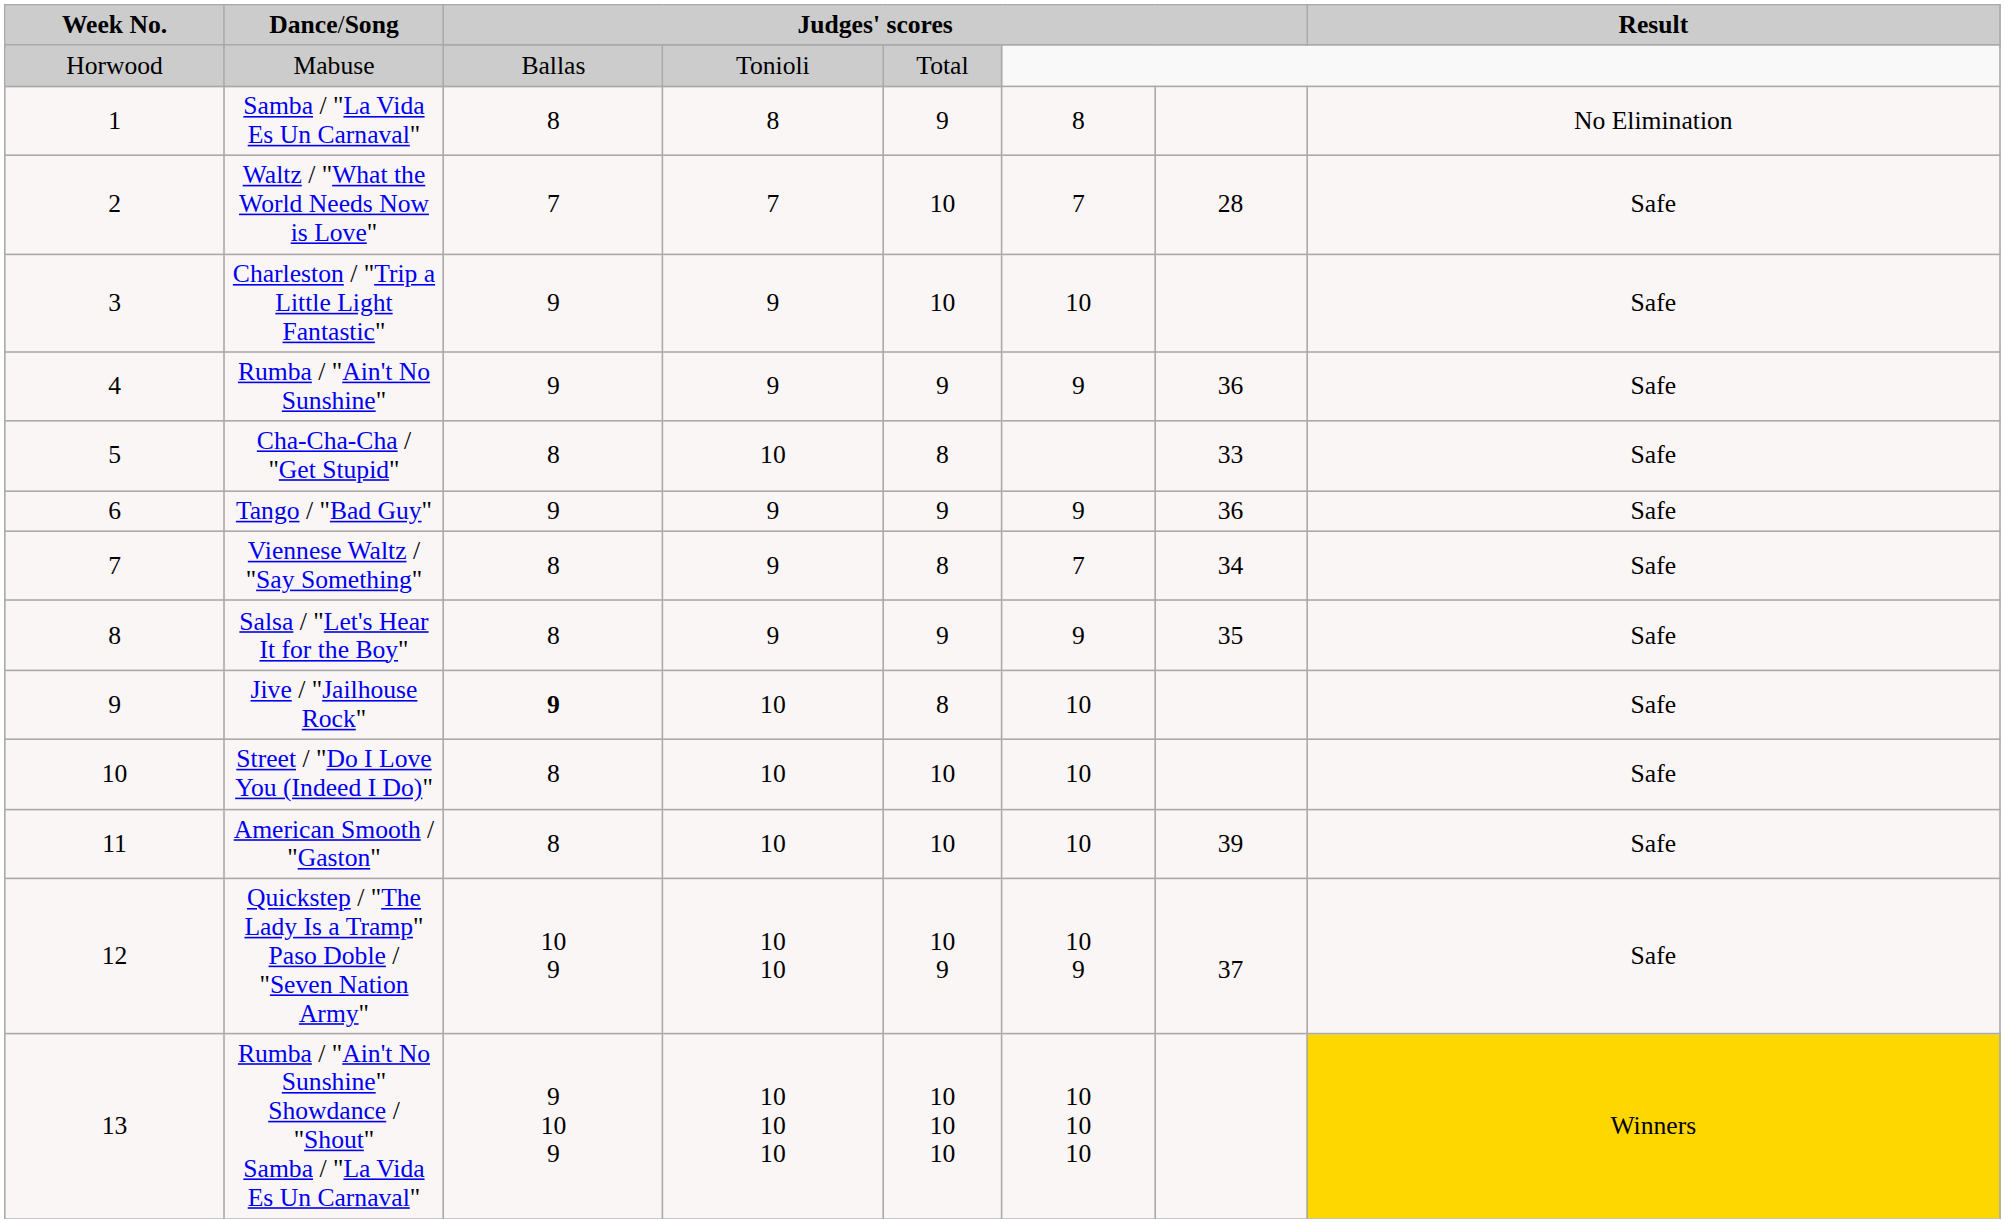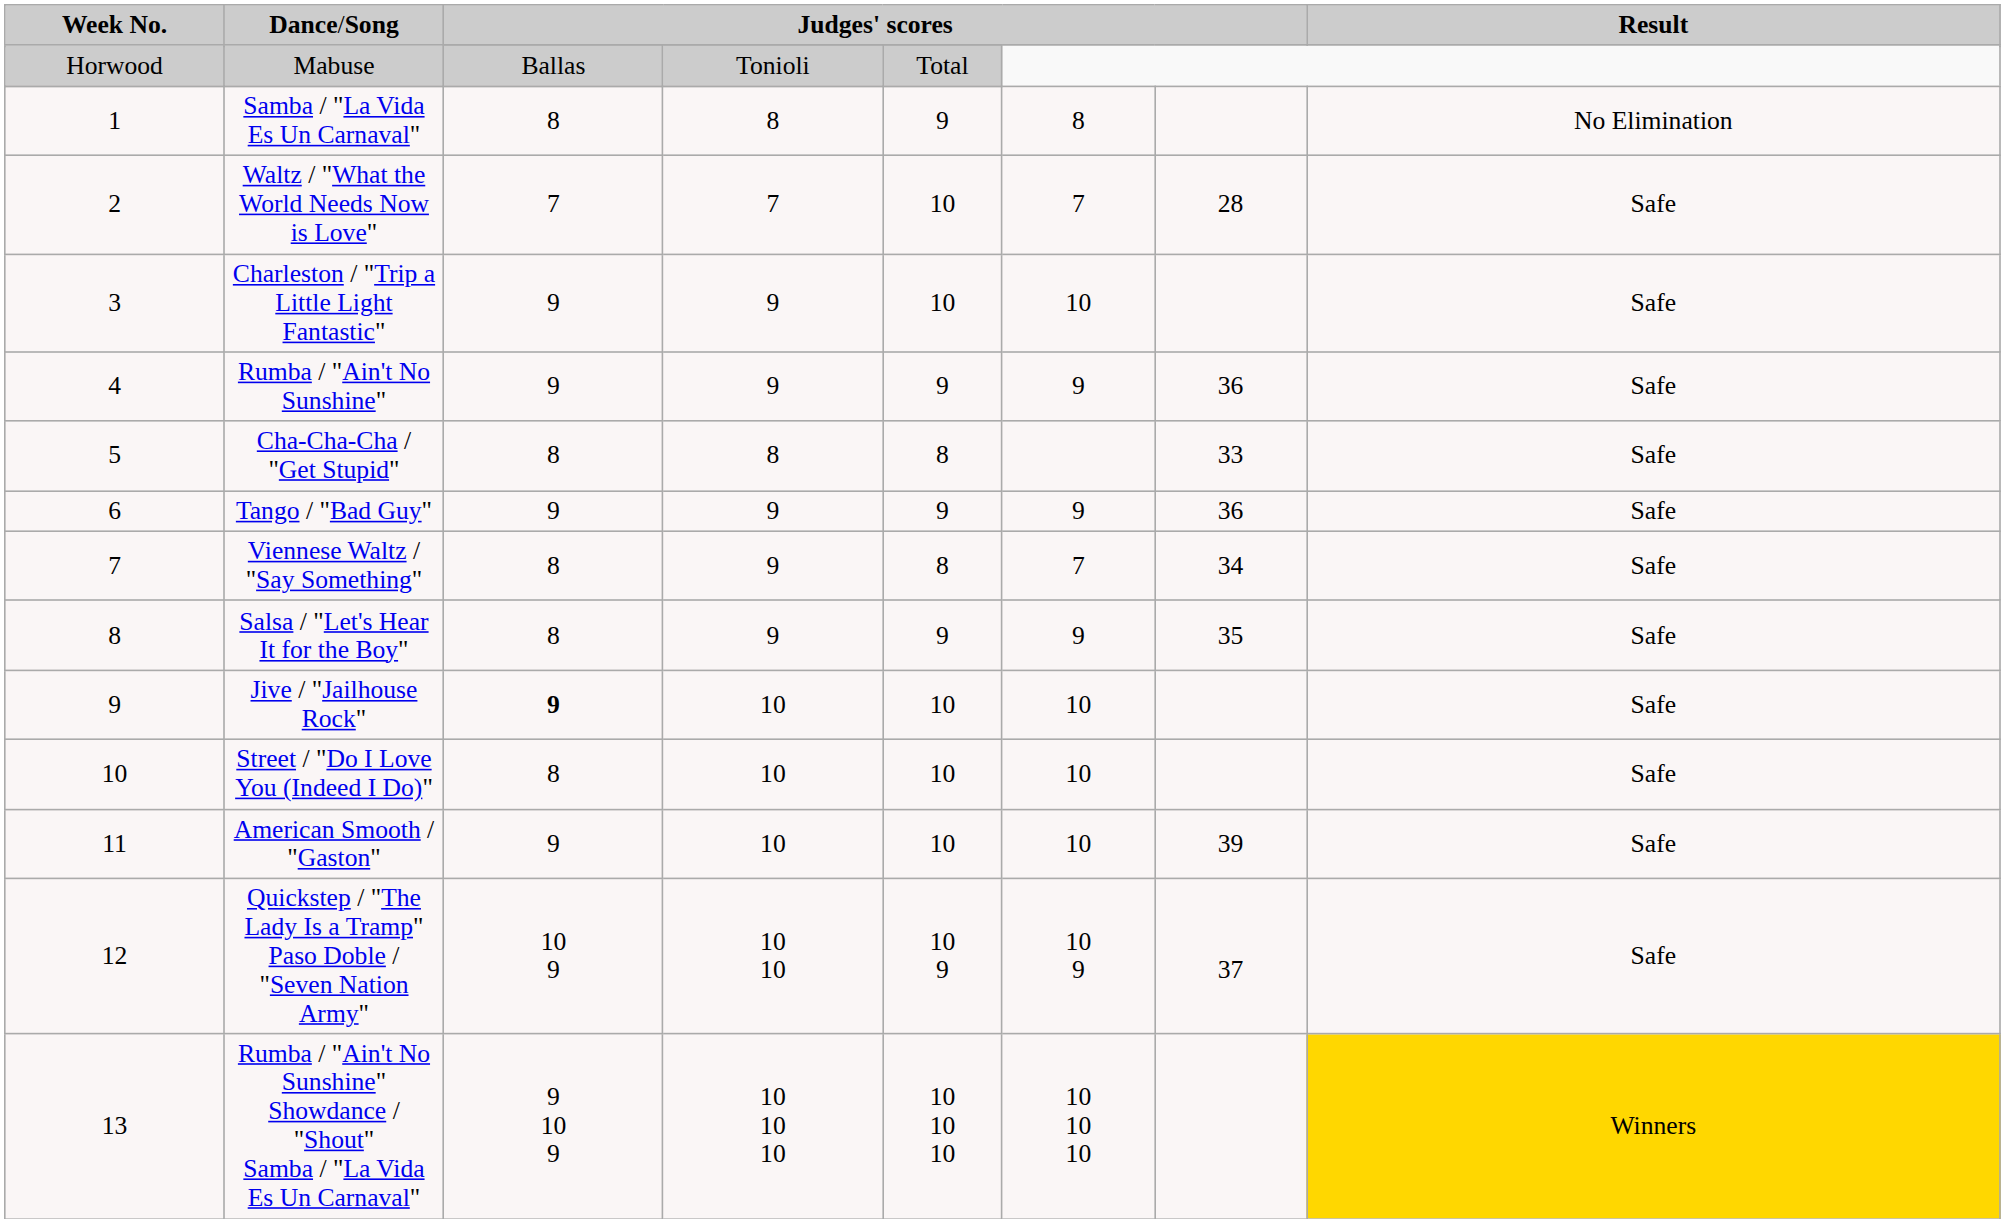(773, 455) 10 -> (773, 455) 8
(942, 704) 8 -> (942, 704) 10
(553, 843) 8 -> (553, 843) 9
